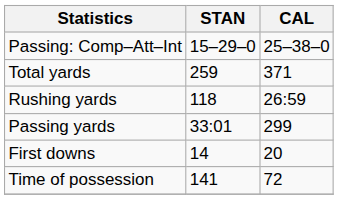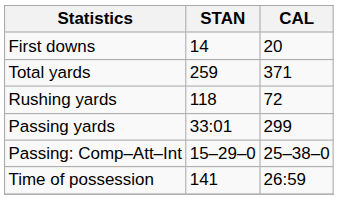rows swapped: (52, 153) <-> (95, 45)
(285, 99) 26:59 -> (273, 99) 72
(273, 180) 72 -> (285, 180) 26:59
